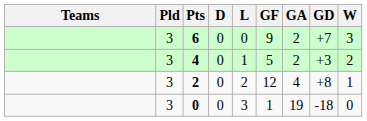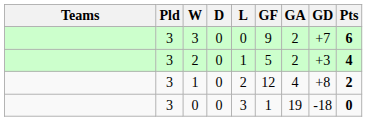columns swapped: (350, 15) <-> (196, 15)
